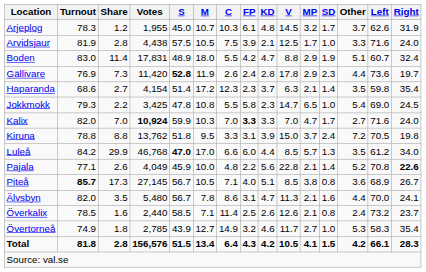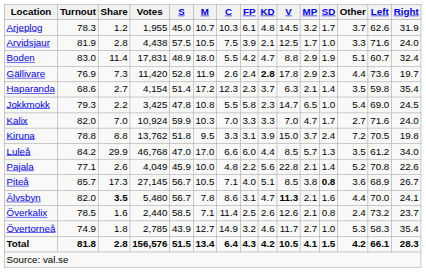(181, 74) bold -> (181, 74) normal
(268, 74) normal -> (268, 74) bold
(152, 120) bold -> (152, 120) normal
(249, 120) bold -> (249, 120) normal
(181, 151) bold -> (181, 151) normal
(409, 167) bold -> (409, 167) normal
(87, 182) bold -> (87, 182) normal
(328, 182) normal -> (328, 182) bold
(121, 197) normal -> (121, 197) bold
(289, 197) normal -> (289, 197) bold
